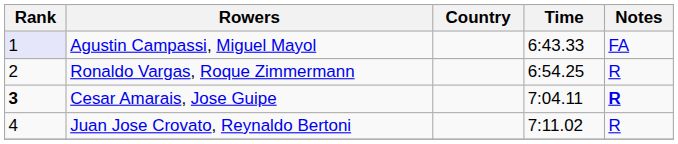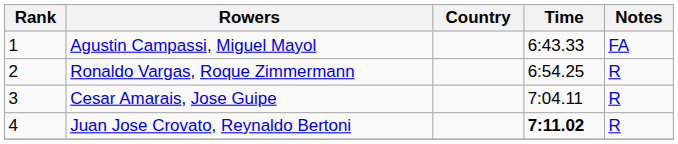(13, 44) lavender background -> (13, 44) no background
(13, 98) bold -> (13, 98) normal
(615, 98) bold -> (615, 98) normal
(555, 125) normal -> (556, 125) bold
